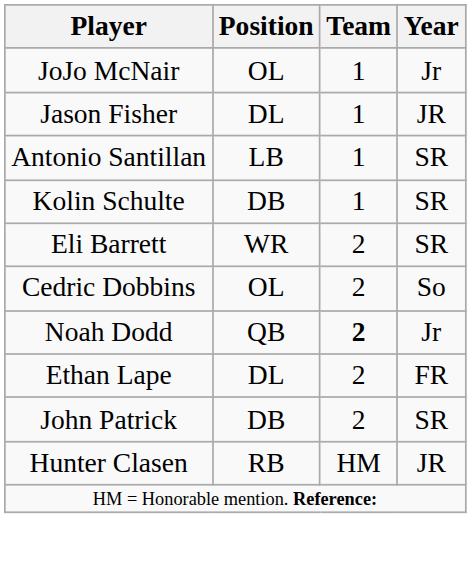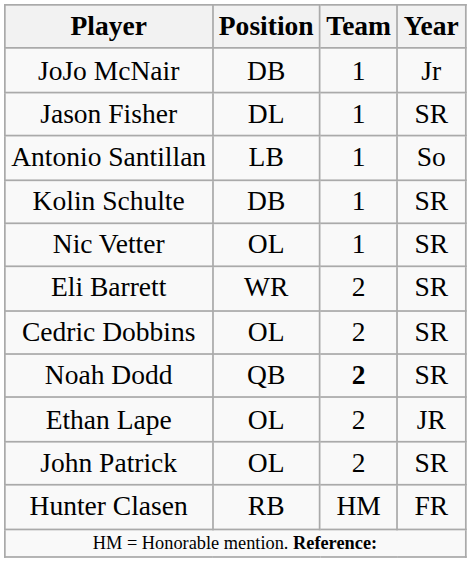(266, 69) OL -> (266, 69) DB
(431, 113) JR -> (431, 113) SR
(431, 157) SR -> (431, 157) So
+ row: (109, 244)
(431, 288) So -> (431, 331) SR
(431, 331) Jr -> (431, 375) SR
(266, 375) DL -> (266, 419) OL
(431, 375) FR -> (431, 419) JR
(266, 419) DB -> (266, 462) OL
(431, 462) JR -> (431, 506) FR
